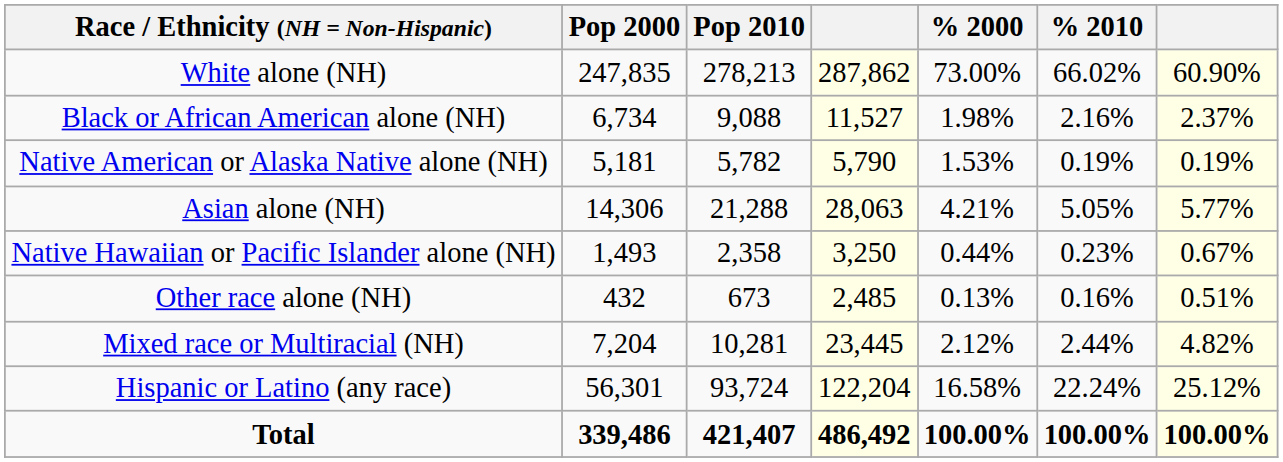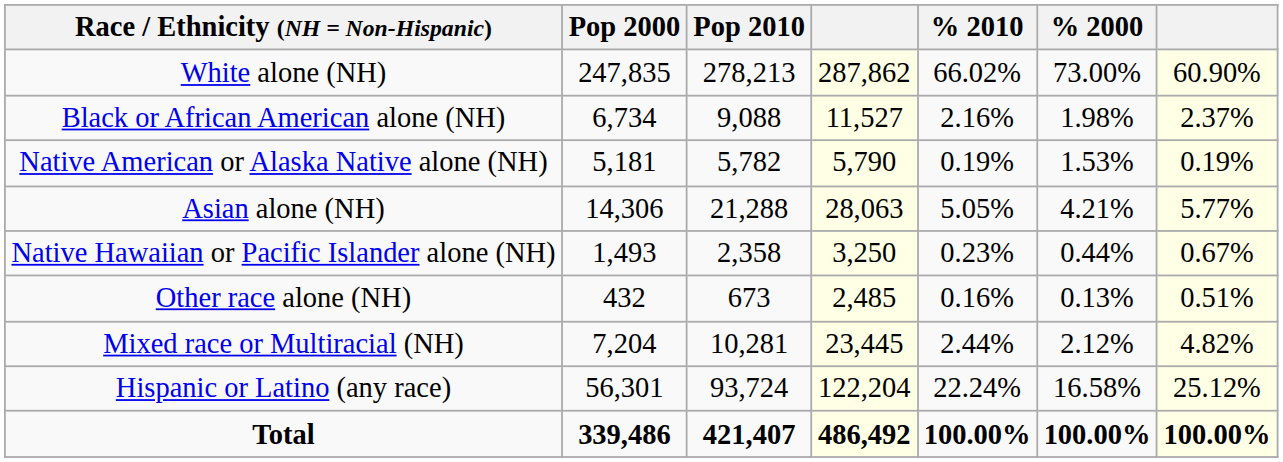columns swapped: (977, 27) <-> (1097, 27)
